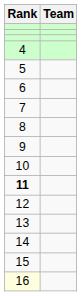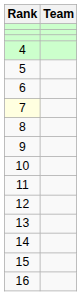(22, 108) no background -> (22, 108) lightyellow background
(22, 185) bold -> (22, 185) normal
(22, 281) lightyellow background -> (22, 281) no background
